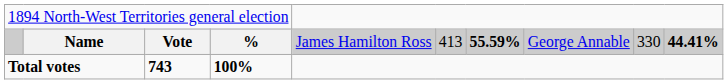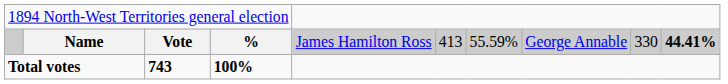(495, 41) bold -> (494, 41) normal
